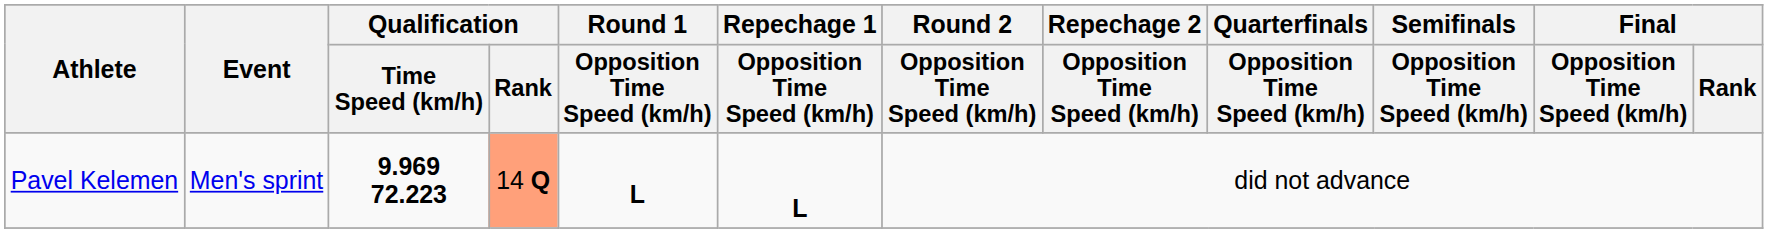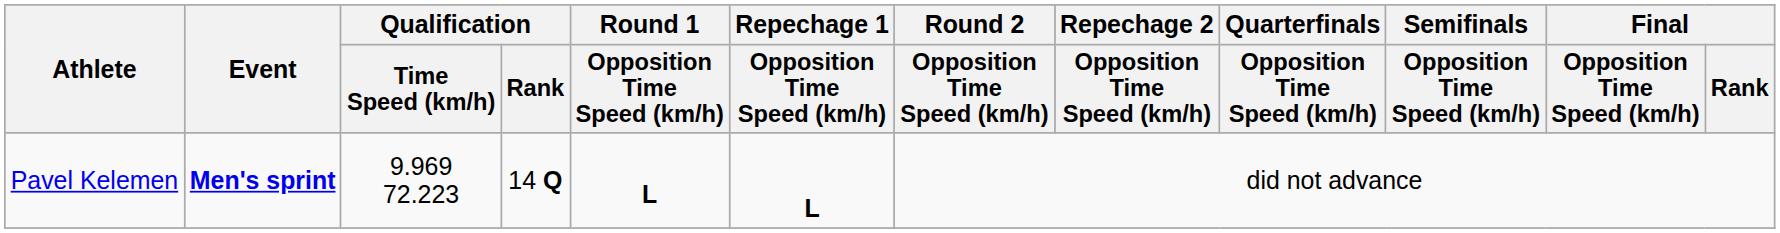(257, 181) normal -> (263, 181) bold
(409, 181) bold -> (421, 181) normal
(523, 181) lightsalmon background -> (535, 181) no background
